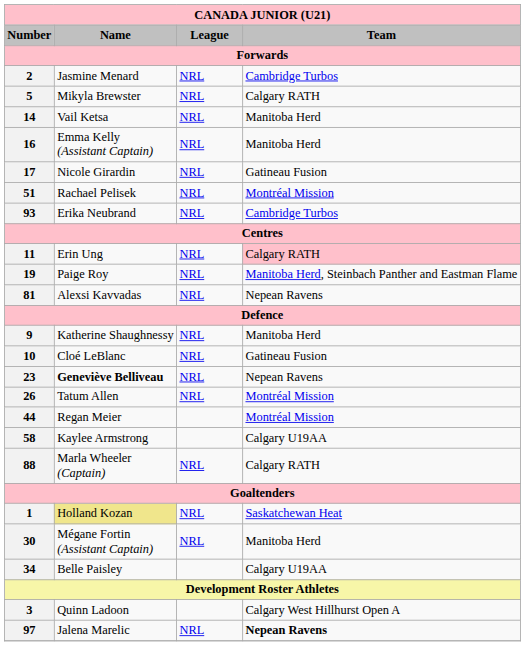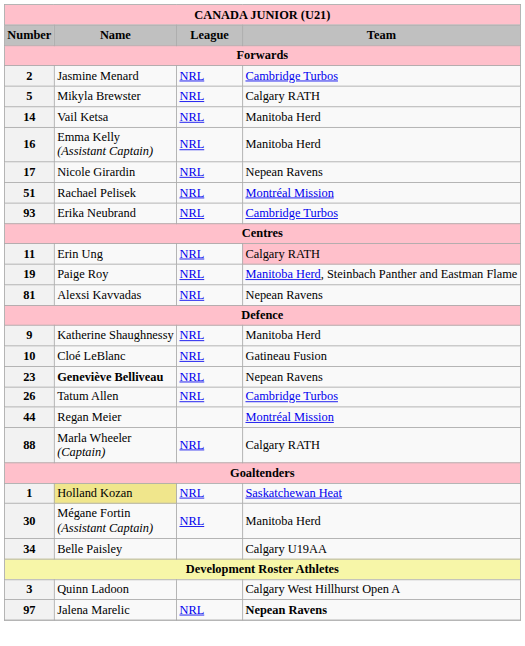(286, 172) Gatineau Fusion -> (284, 172) Nepean Ravens
(290, 397) Montréal Mission -> (292, 397) Cambridge Turbos
- row: (29, 438)
